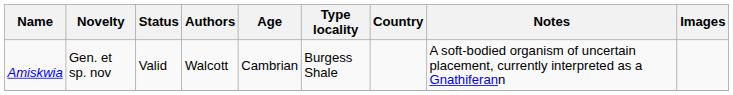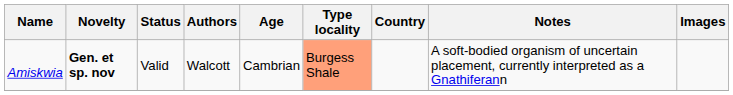(90, 65) normal -> (92, 65) bold
(328, 65) no background -> (330, 65) lightsalmon background
